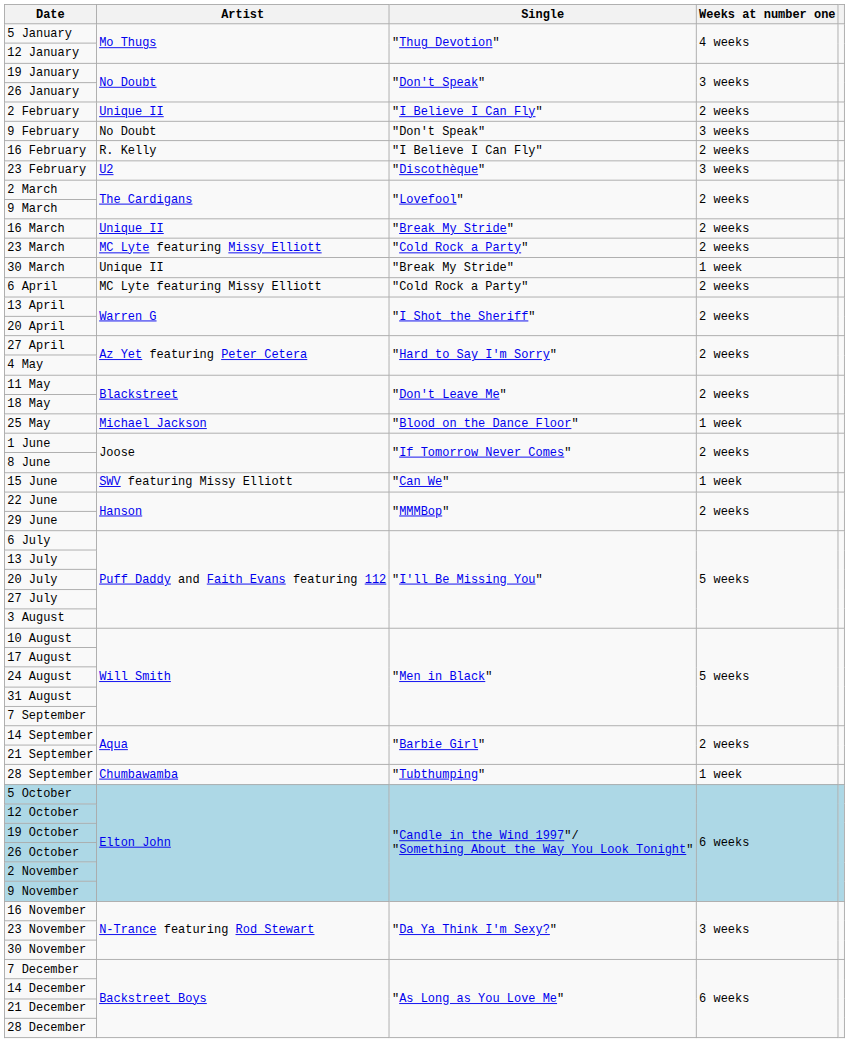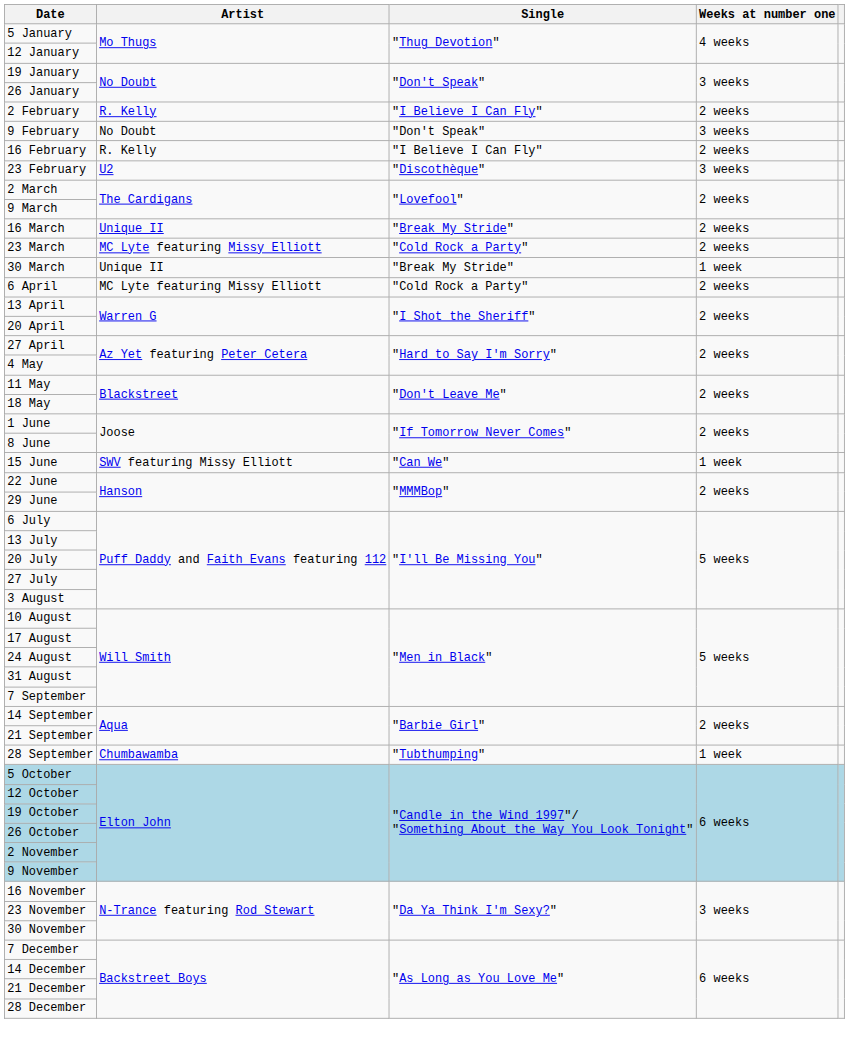(131, 112) Unique II -> (128, 112) R. Kelly
- row: (29, 424)
